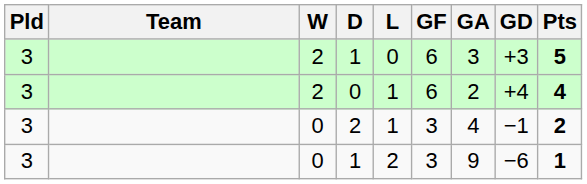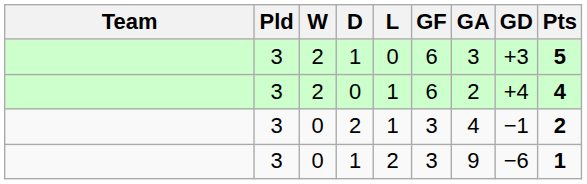columns swapped: (174, 21) <-> (27, 21)
